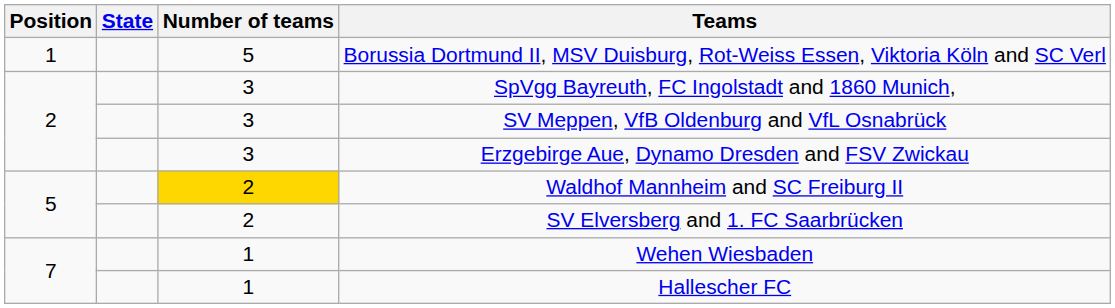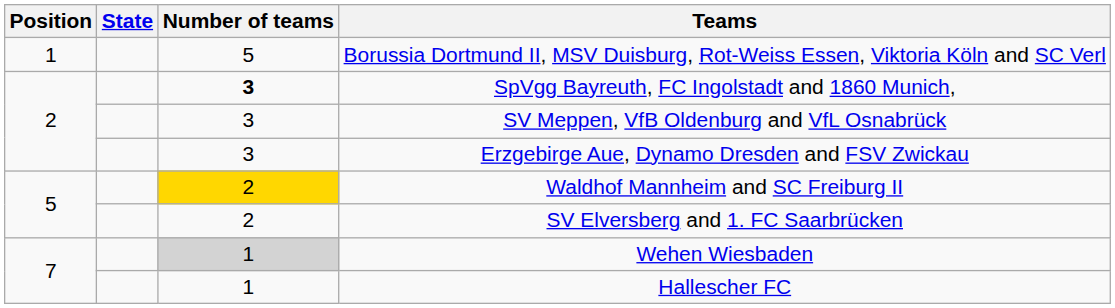(248, 87) normal -> (248, 87) bold
(248, 253) no background -> (248, 253) lightgrey background
